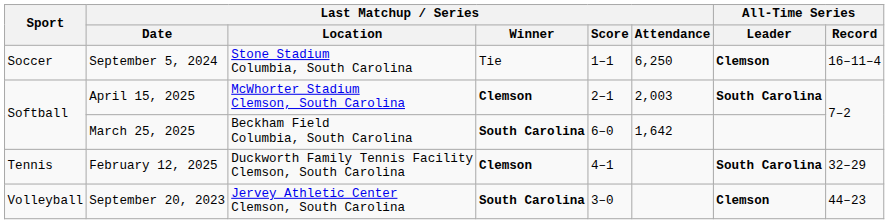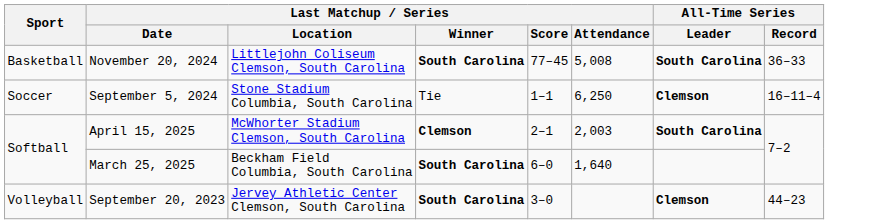+ row: (153, 63)
(654, 132) 1,642 -> (593, 167) 1,640
- row: (153, 167)
